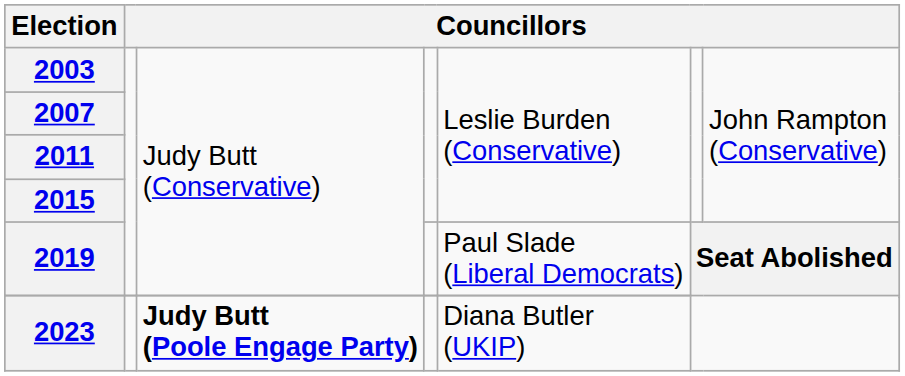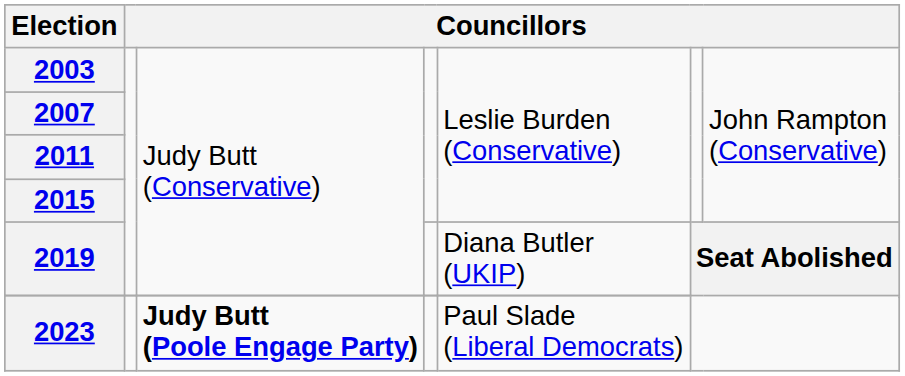(563, 258) Paul Slade (Liberal Democrats) -> (518, 258) Diana Butler (UKIP)
(518, 332) Diana Butler (UKIP) -> (563, 332) Paul Slade (Liberal Democrats)
